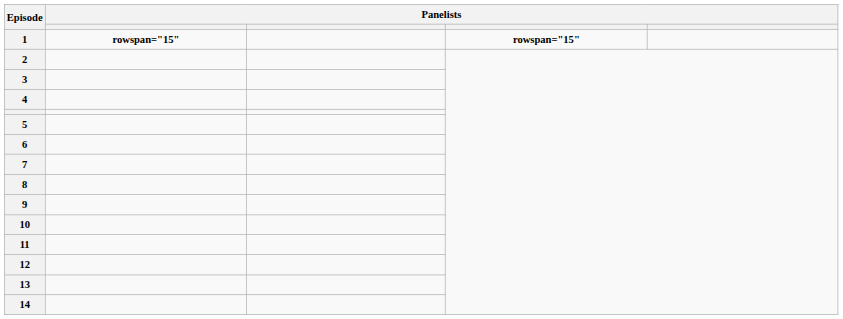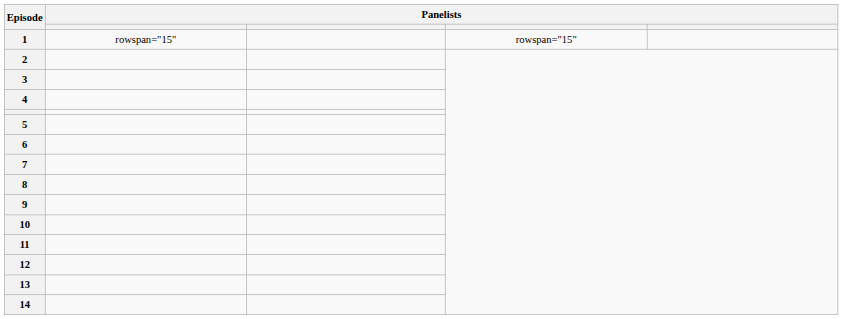(146, 39) bold -> (146, 39) normal
(546, 39) bold -> (546, 39) normal
